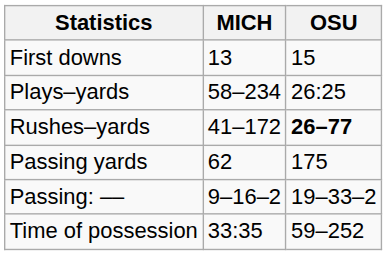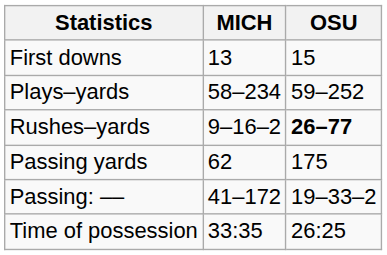(319, 92) 26:25 -> (328, 92) 59–252
(244, 127) 41–172 -> (244, 127) 9–16–2
(244, 196) 9–16–2 -> (244, 196) 41–172
(328, 231) 59–252 -> (319, 231) 26:25
